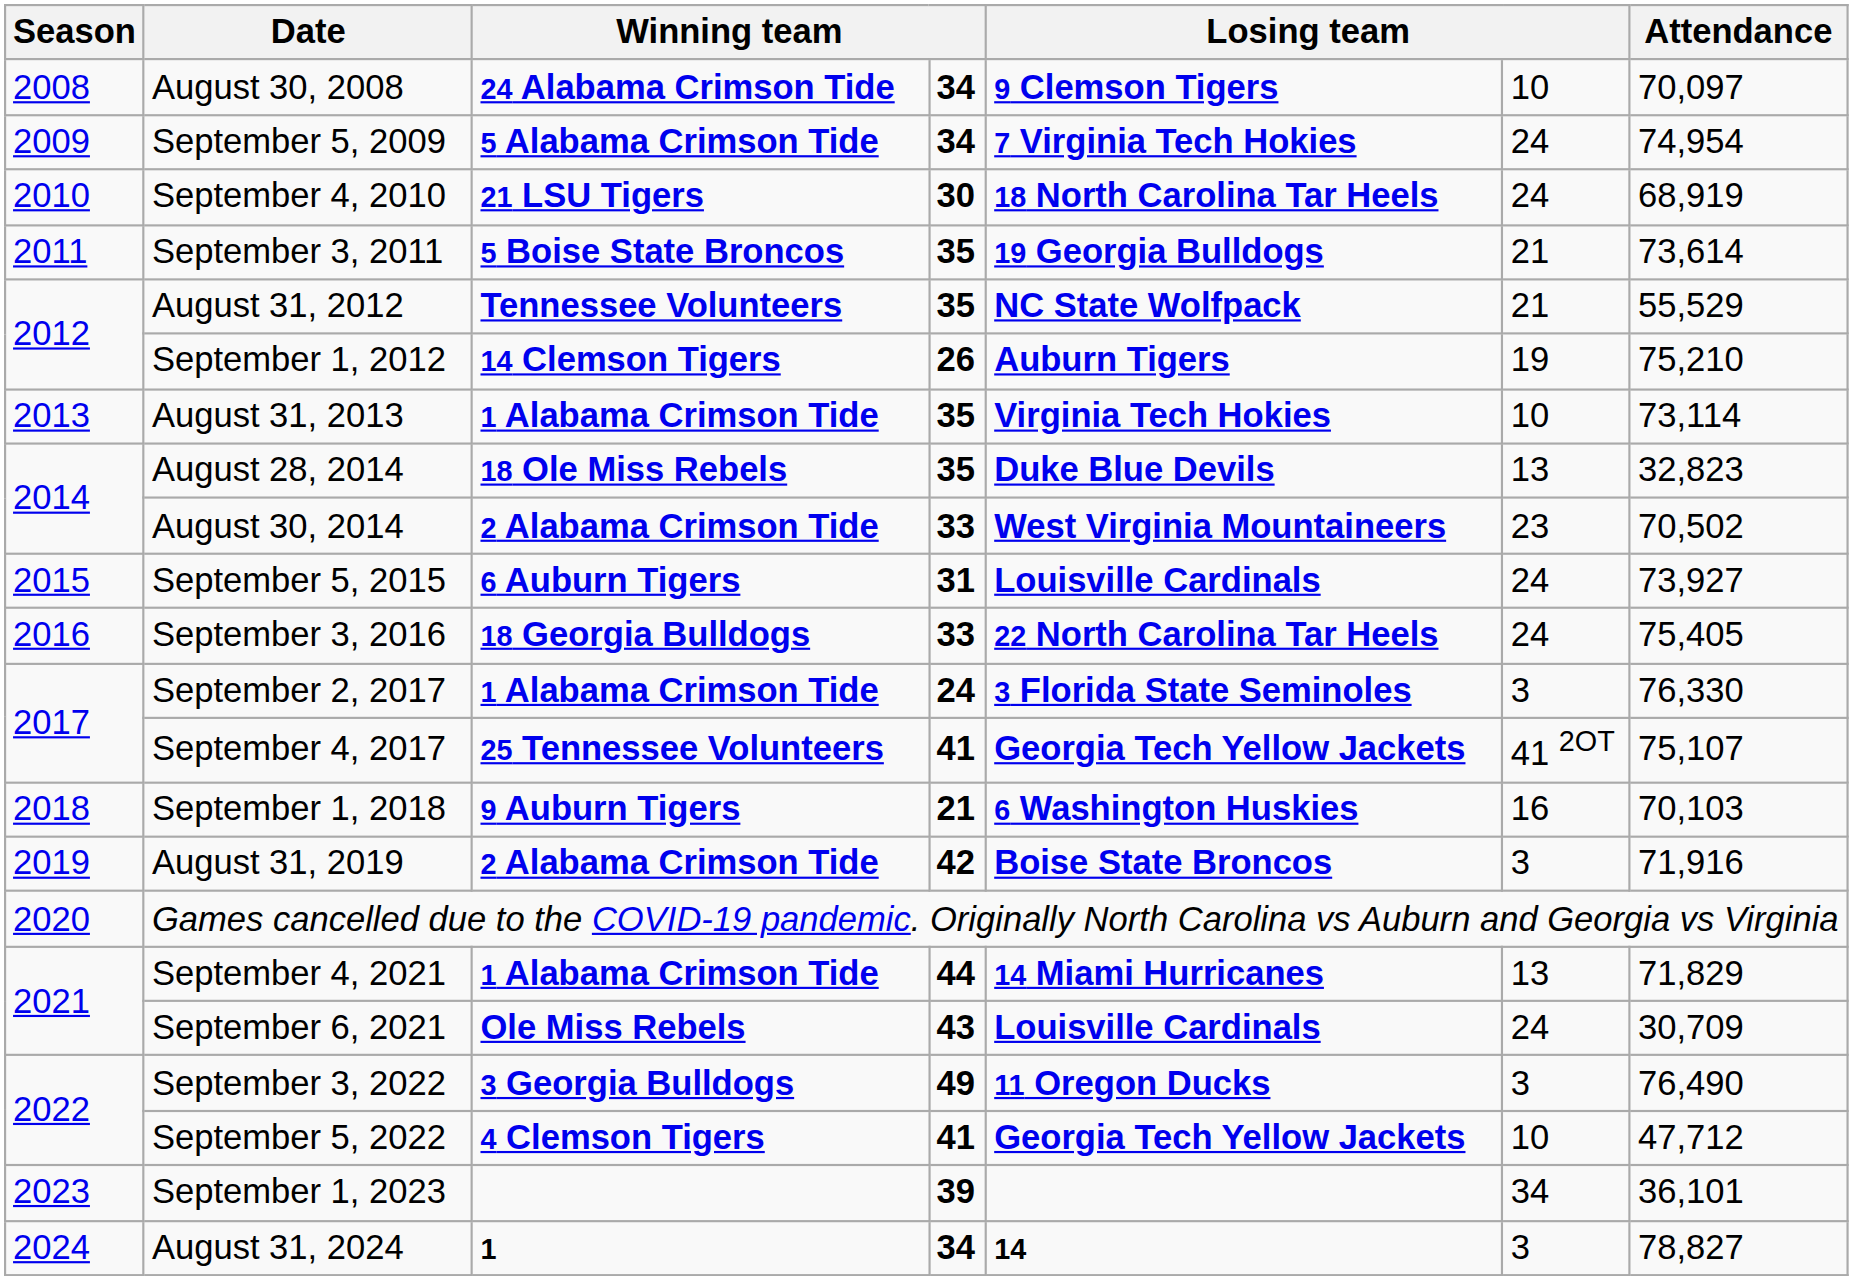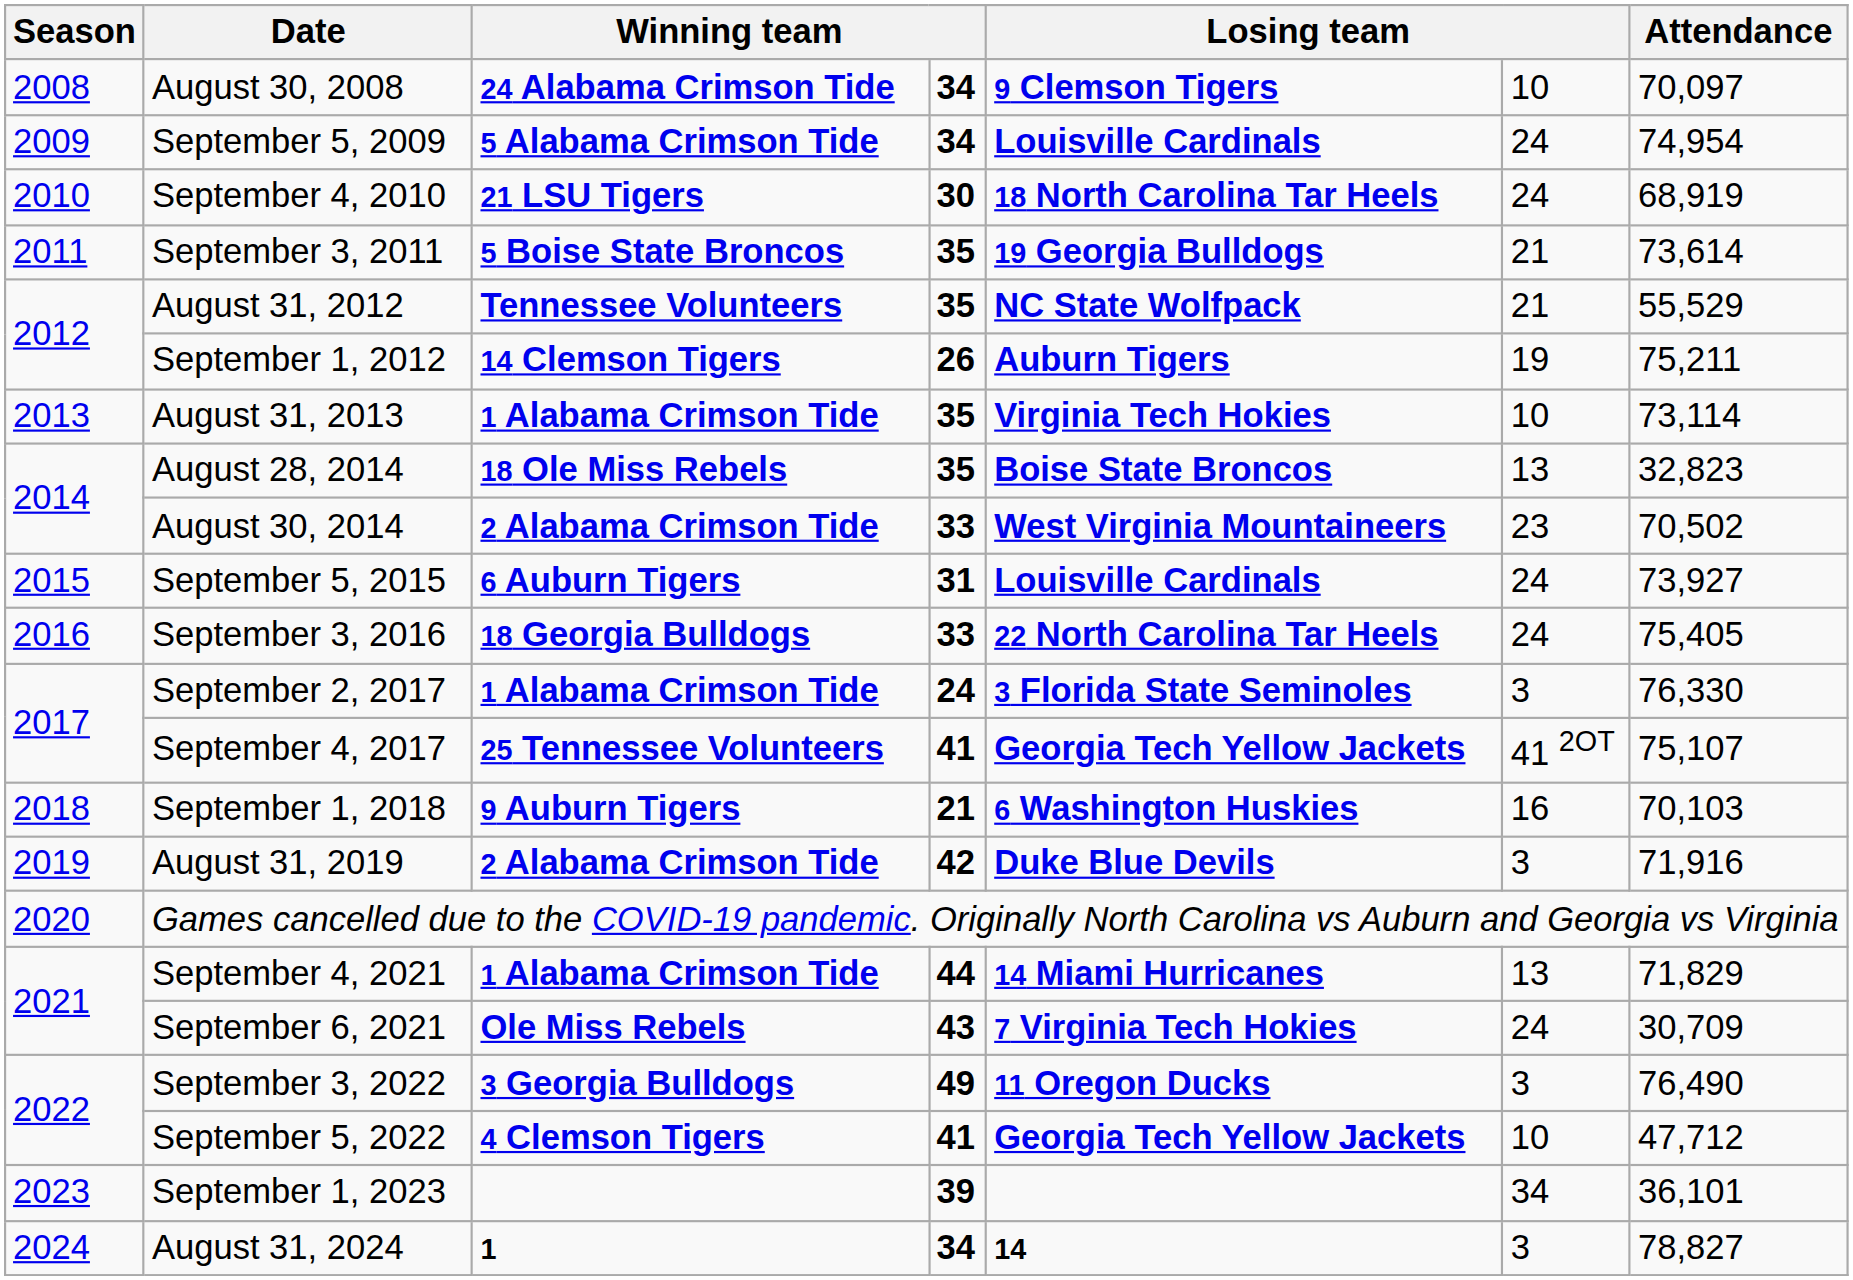(1175, 141) 7 Virginia Tech Hokies -> (1157, 141) Louisville Cardinals
(1691, 360) 75,210 -> (1690, 360) 75,211
(1134, 470) Duke Blue Devils -> (1163, 470) Boise State Broncos
(1163, 863) Boise State Broncos -> (1134, 863) Duke Blue Devils
(1157, 1027) Louisville Cardinals -> (1175, 1027) 7 Virginia Tech Hokies
